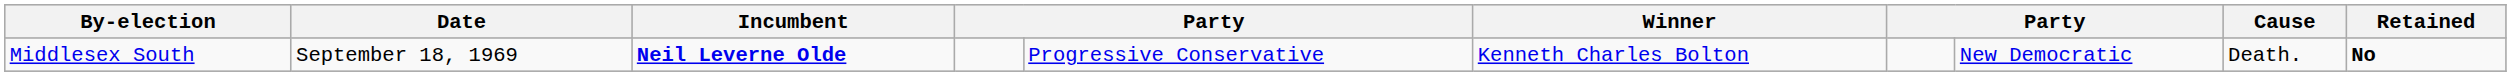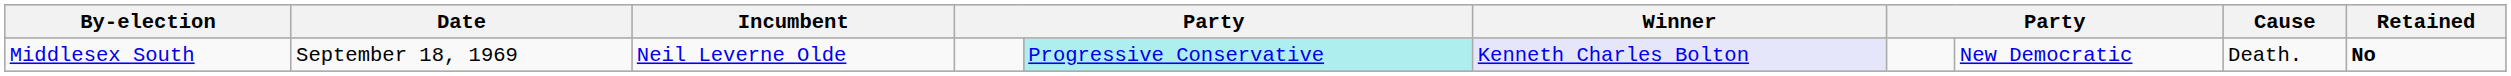(742, 55) bold -> (742, 55) normal
(1176, 55) no background -> (1176, 55) paleturquoise background
(1613, 55) no background -> (1613, 55) lavender background
